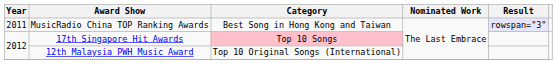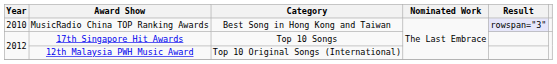(17, 25) 2011 -> (17, 25) 2010
(307, 39) pink background -> (307, 39) no background
